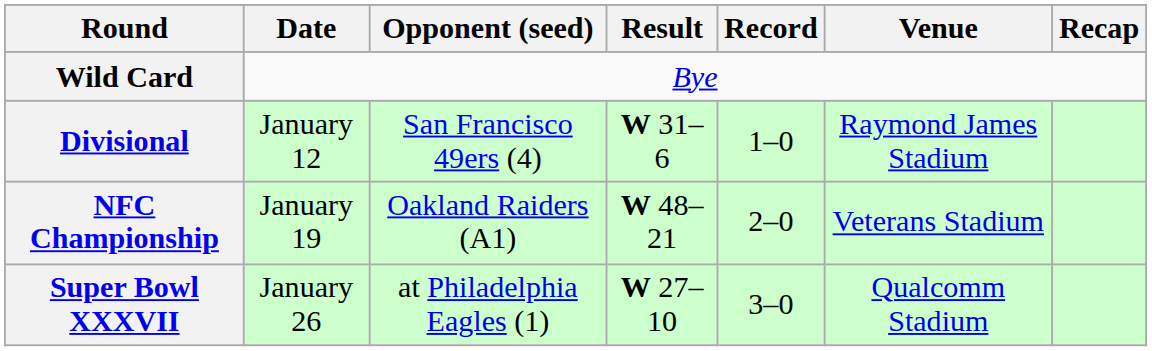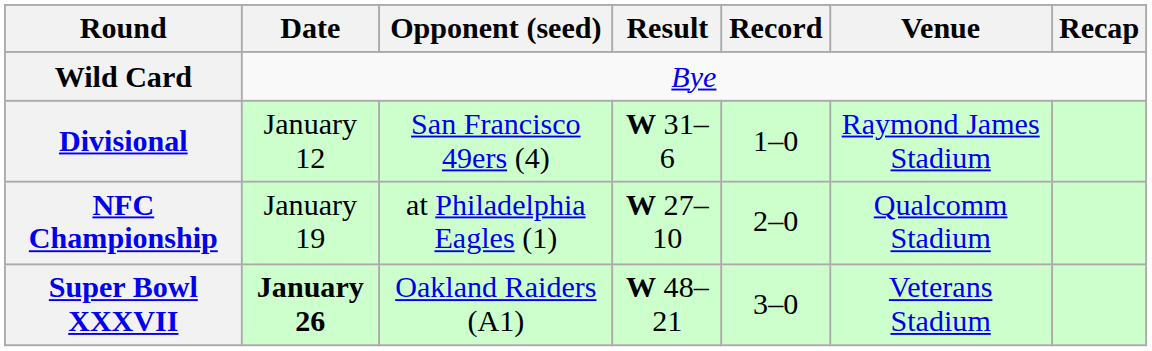(488, 222) Oakland Raiders (A1) -> (496, 222) at Philadelphia Eagles (1)
(662, 222) W 48–21 -> (667, 222) W 27–10
(938, 222) Veterans Stadium -> (941, 222) Qualcomm Stadium
(306, 303) normal -> (310, 303) bold
(488, 303) at Philadelphia Eagles (1) -> (496, 303) Oakland Raiders (A1)
(662, 303) W 27–10 -> (667, 303) W 48–21
(938, 303) Qualcomm Stadium -> (941, 303) Veterans Stadium
